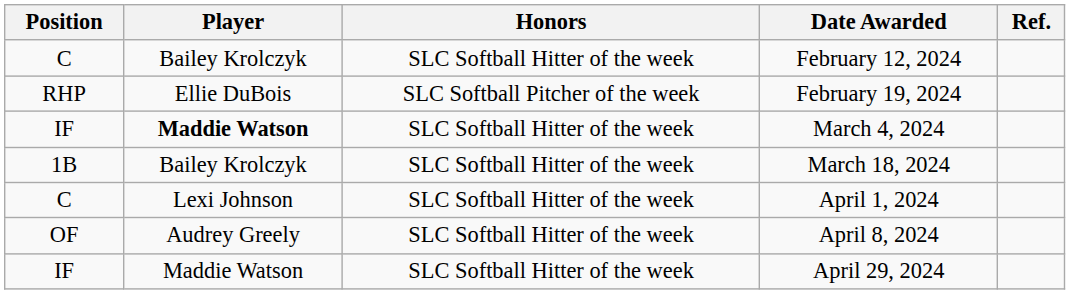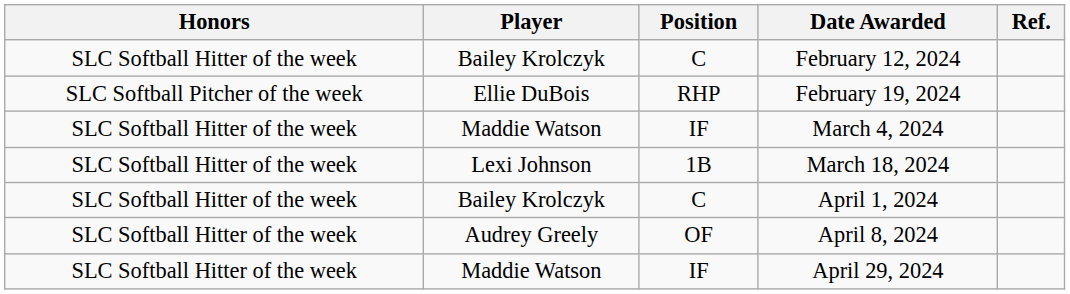columns swapped: (551, 22) <-> (64, 22)
(233, 128) bold -> (531, 128) normal
(233, 164) Bailey Krolczyk -> (531, 164) Lexi Johnson
(233, 199) Lexi Johnson -> (531, 199) Bailey Krolczyk
